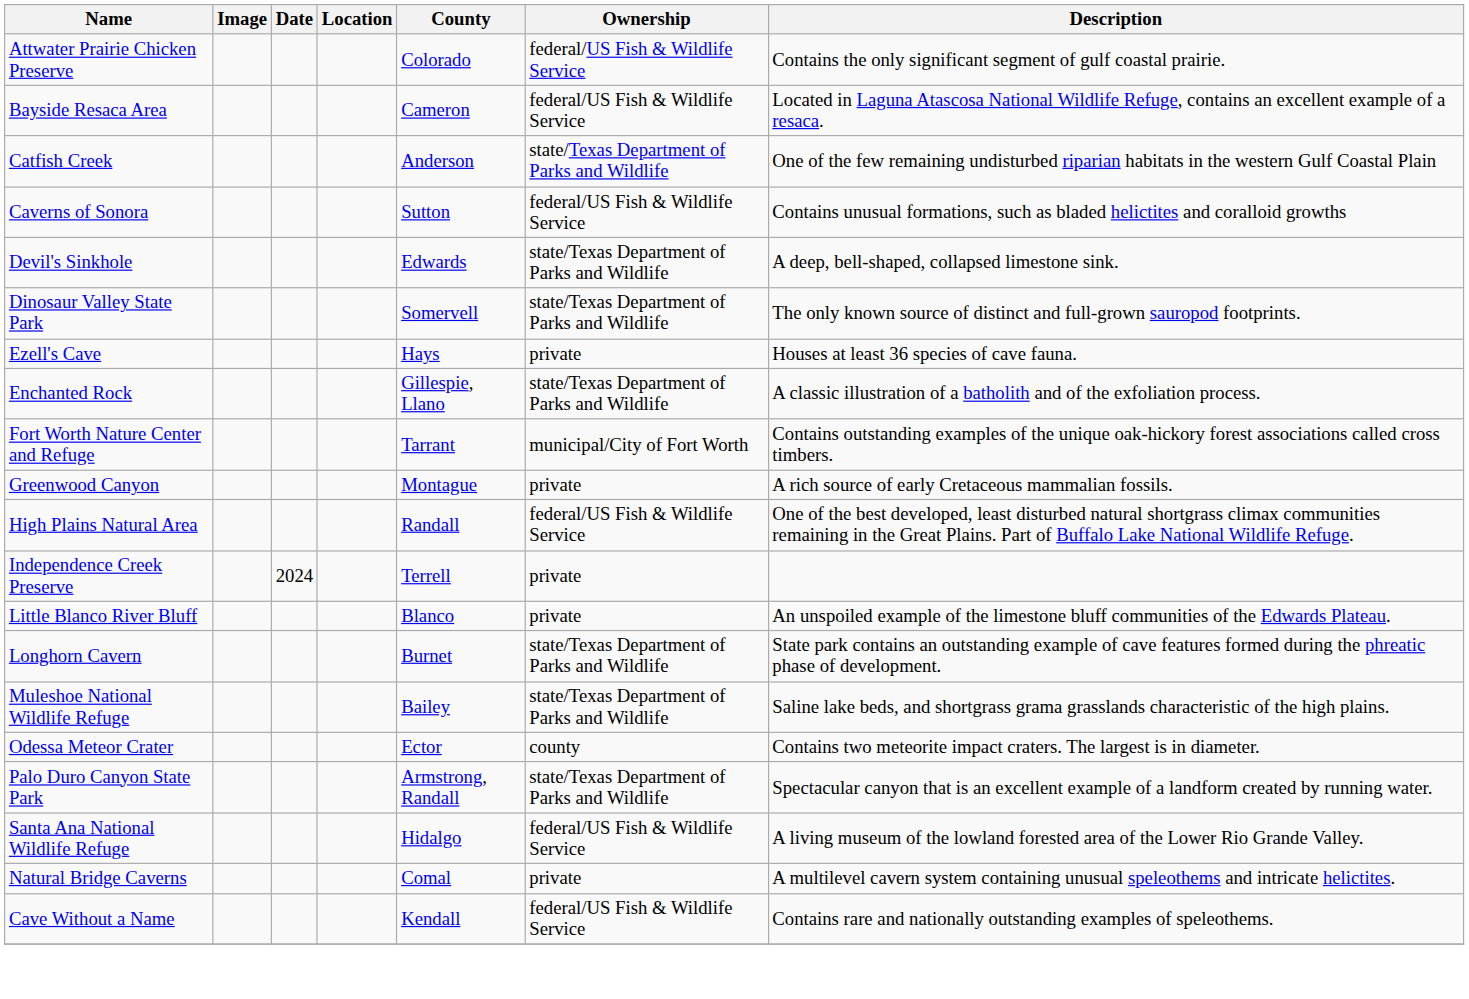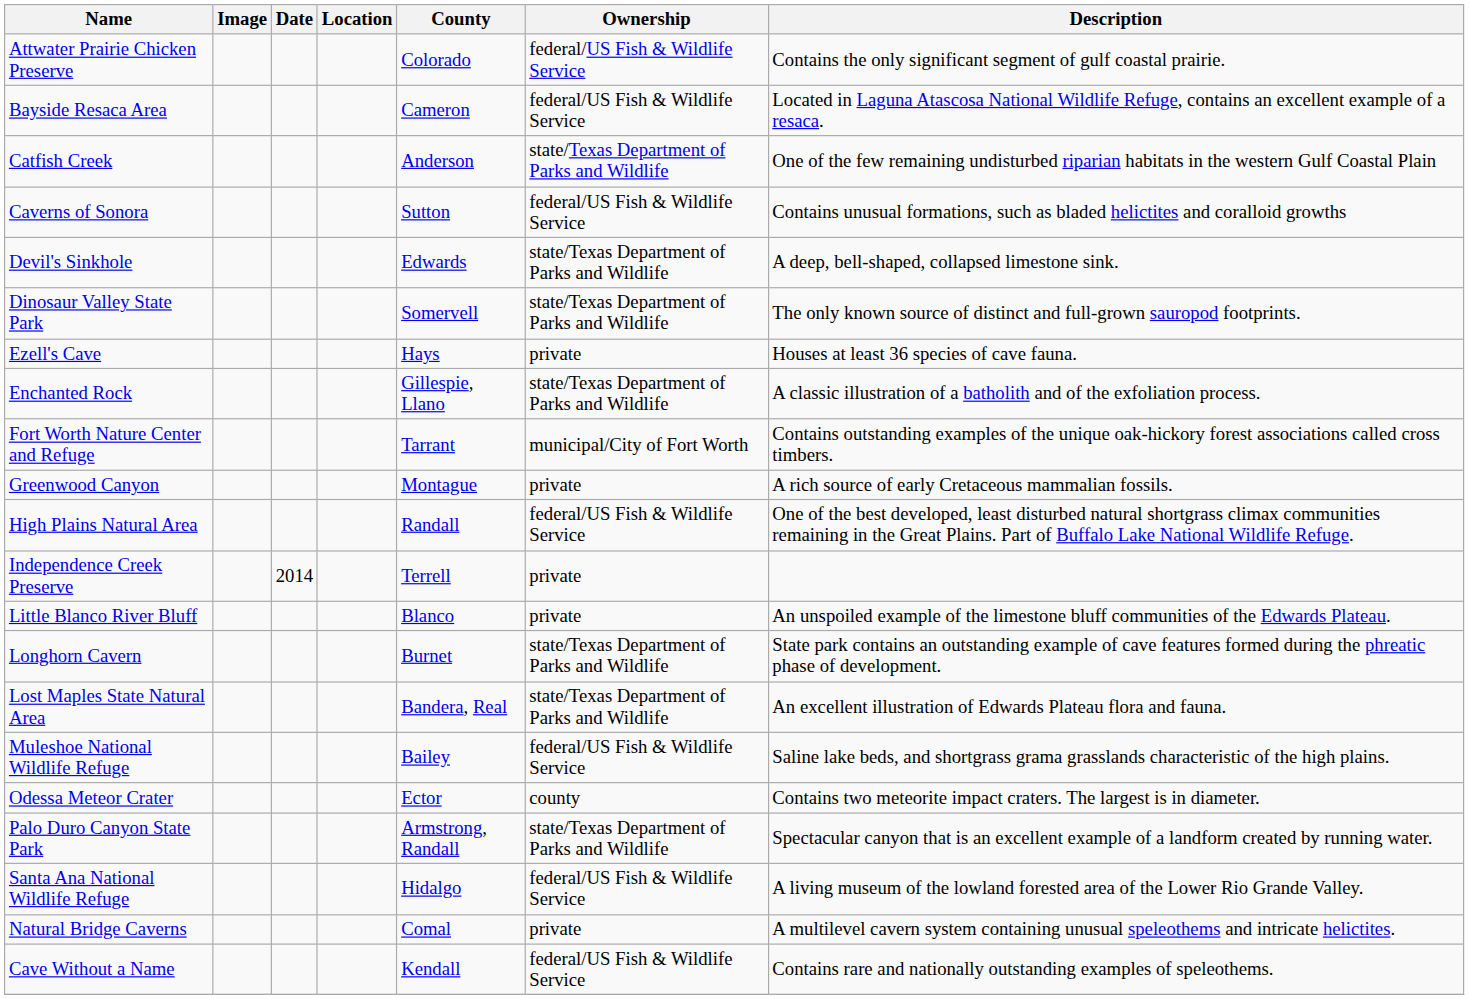(294, 575) 2024 -> (294, 575) 2014
+ row: (107, 706)
(627, 706) state/Texas Department of Parks and Wildlife -> (631, 757) federal/US Fish & Wildlife Service
